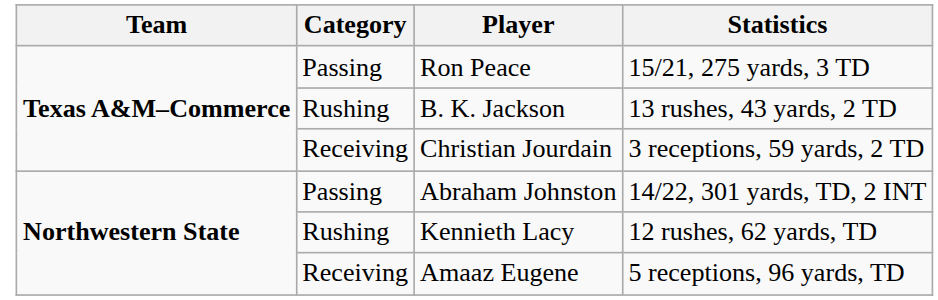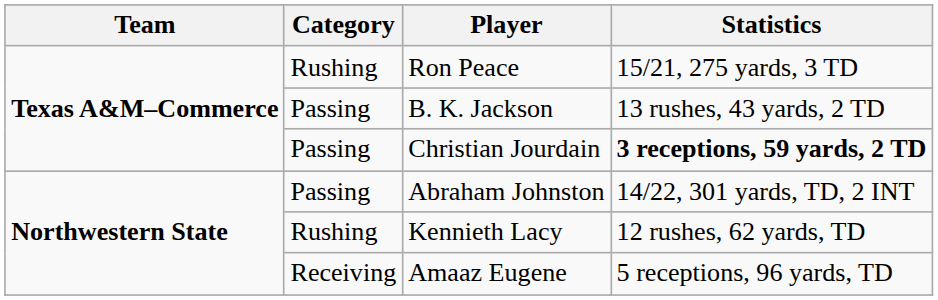(342, 66) Passing -> (334, 66) Rushing
(346, 107) Rushing -> (330, 107) Passing
(355, 149) Receiving -> (330, 149) Passing
(776, 149) normal -> (772, 149) bold
